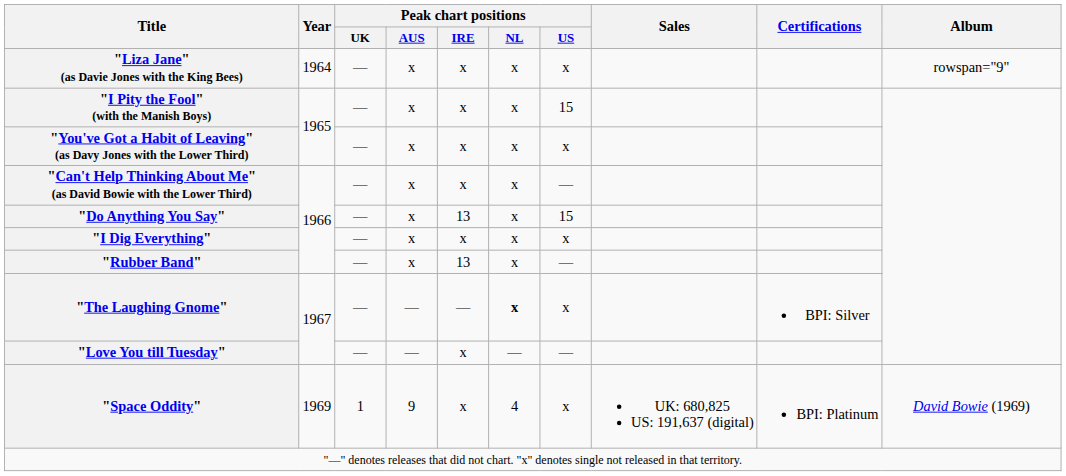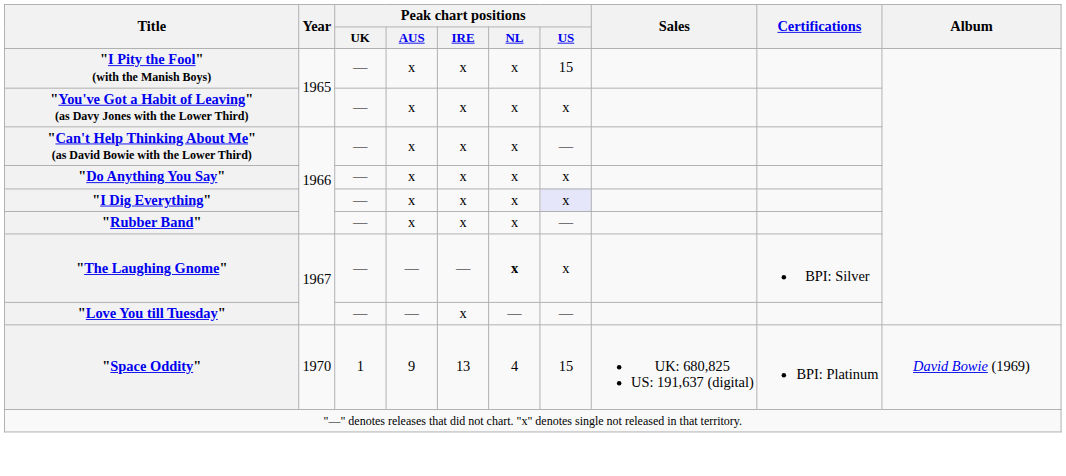- row: (152, 68)
(463, 216) 13 -> (463, 177) x
(566, 216) 15 -> (566, 177) x
(566, 239) no background -> (566, 200) lavender background
(463, 261) 13 -> (463, 222) x
(317, 406) 1969 -> (317, 367) 1970
(463, 406) x -> (463, 367) 13
(566, 406) x -> (566, 367) 15
